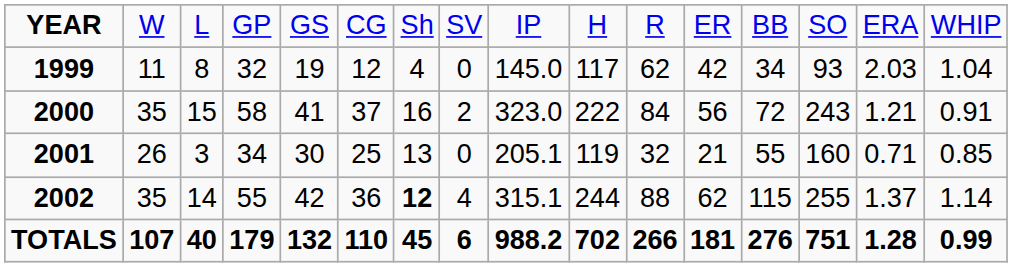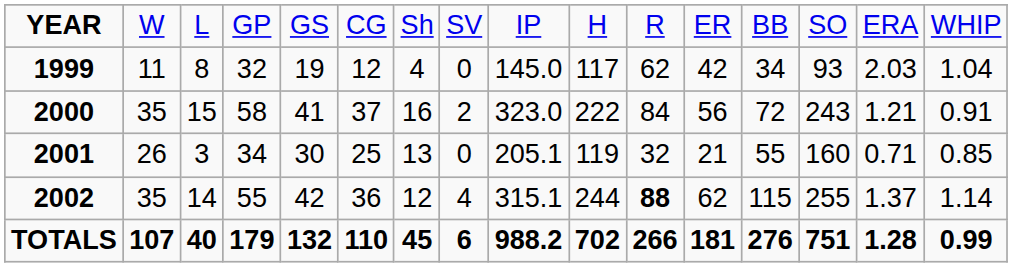(417, 197) bold -> (417, 197) normal
(655, 197) normal -> (655, 197) bold
